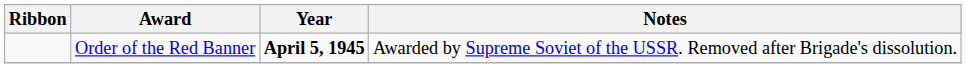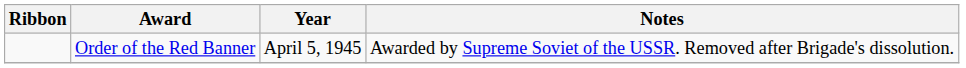(314, 47) bold -> (313, 47) normal
